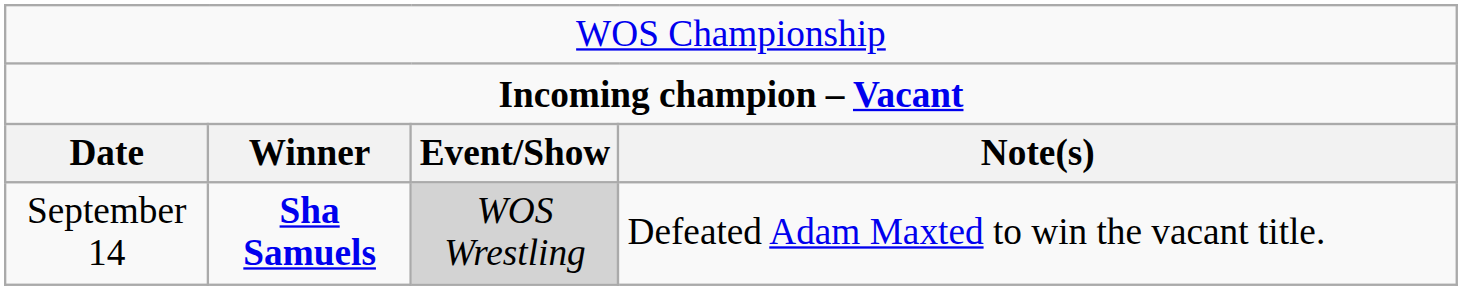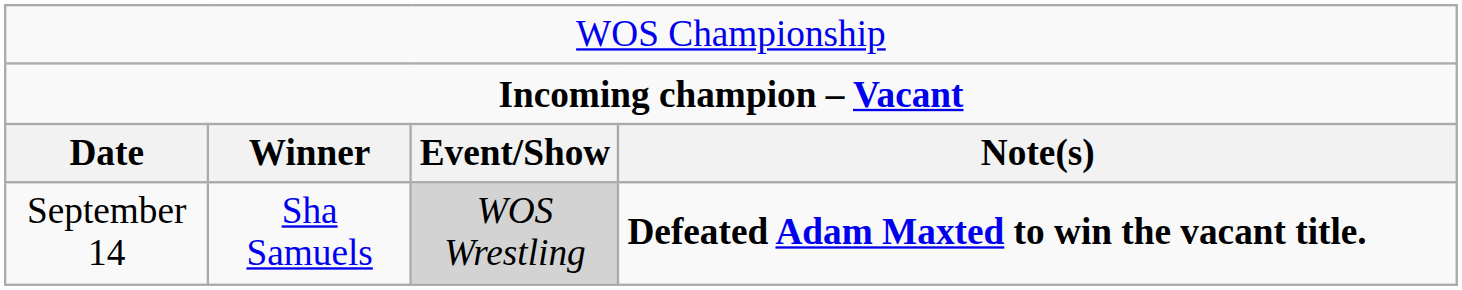(310, 232) bold -> (310, 232) normal
(976, 232) normal -> (997, 232) bold
